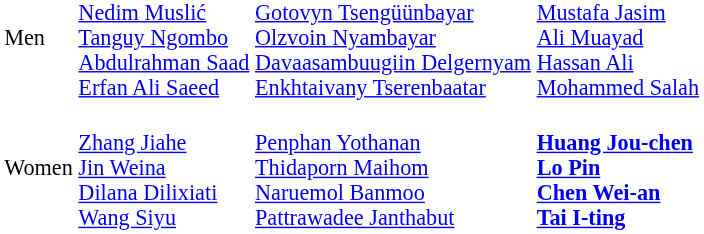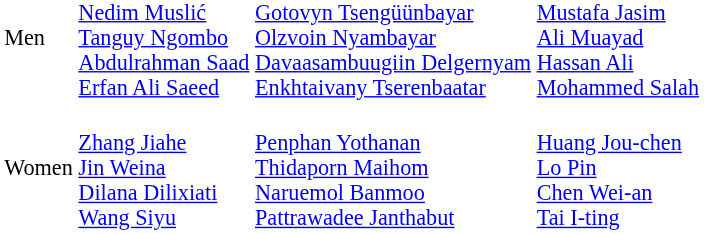(615, 180) bold -> (609, 180) normal
